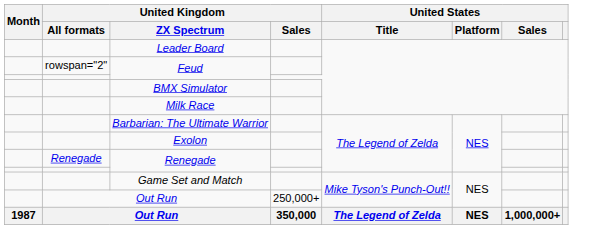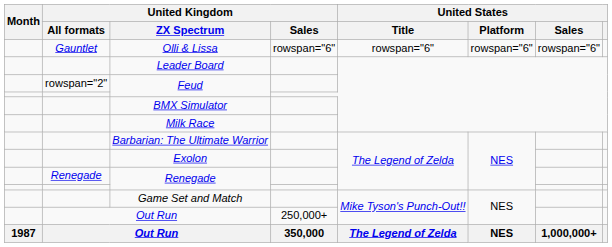+ row: (76, 48)
